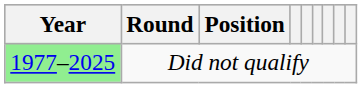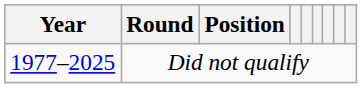(63, 62) lightgreen background -> (63, 62) no background
